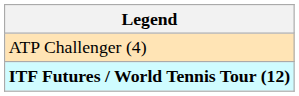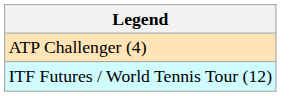(149, 75) bold -> (140, 75) normal
